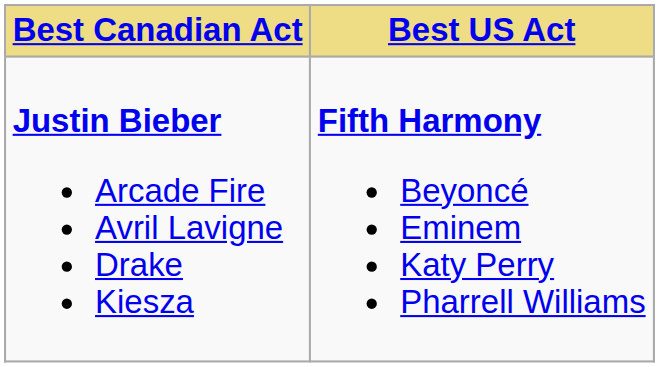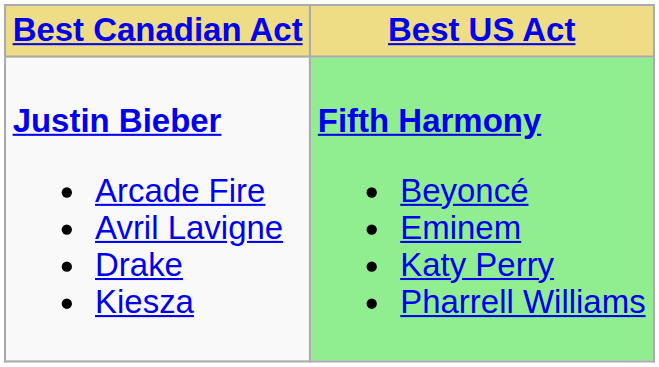(482, 211) no background -> (482, 211) lightgreen background
